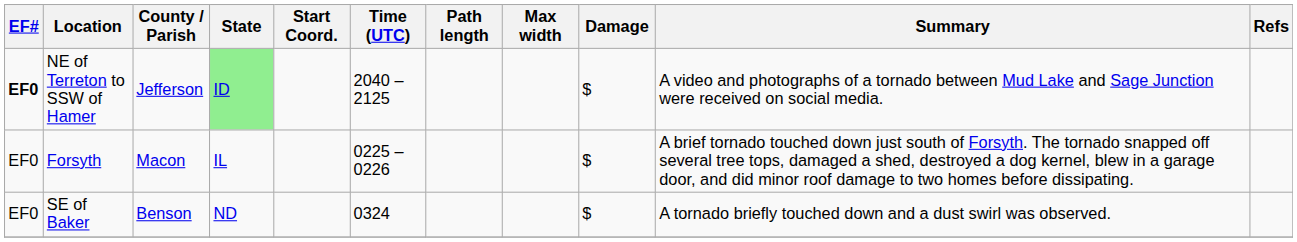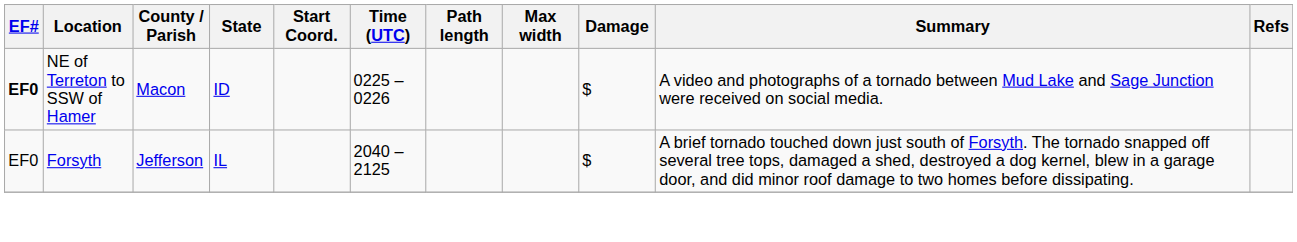(170, 89) Jefferson -> (161, 89) Macon
(222, 89) lightgreen background -> (222, 89) no background
(379, 89) 2040 – 2125 -> (379, 89) 0225 – 0226
(161, 161) Macon -> (170, 161) Jefferson
(379, 161) 0225 – 0226 -> (379, 161) 2040 – 2125
- row: (68, 214)
